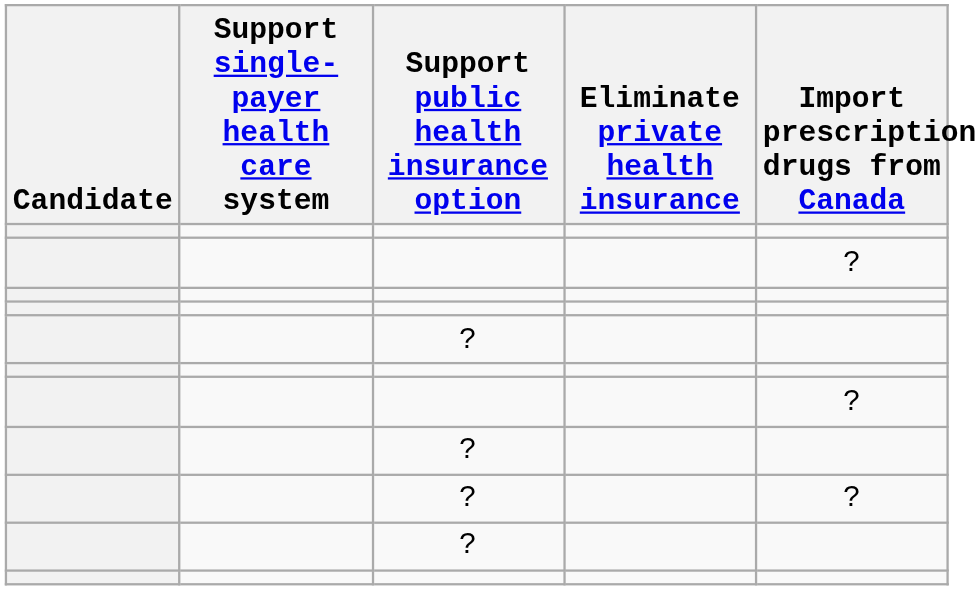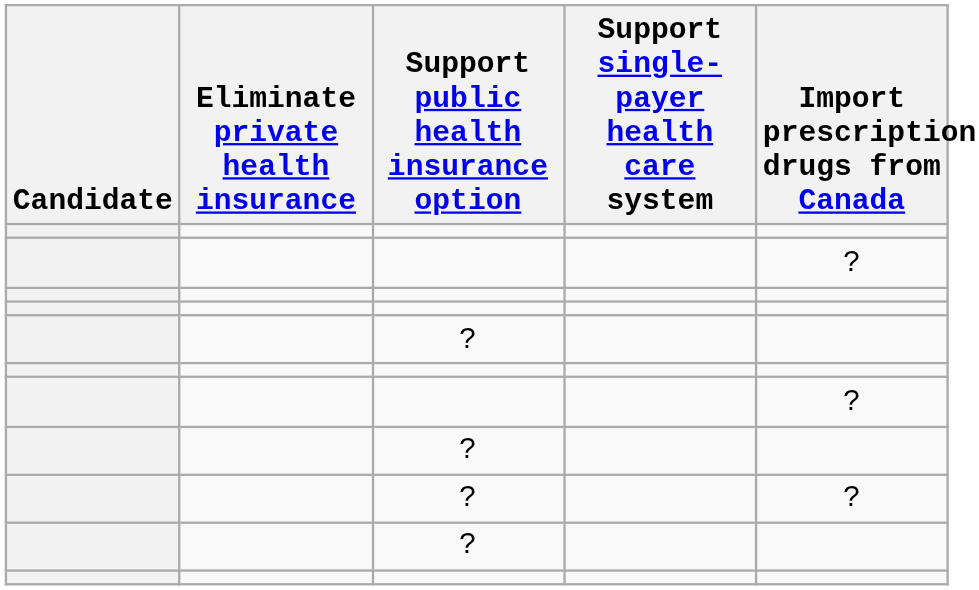columns swapped: (276, 115) <-> (660, 149)
